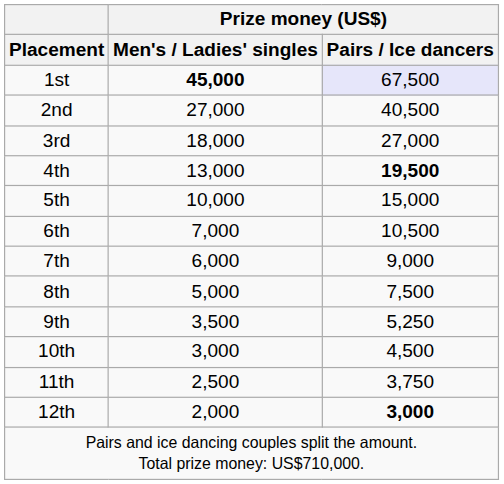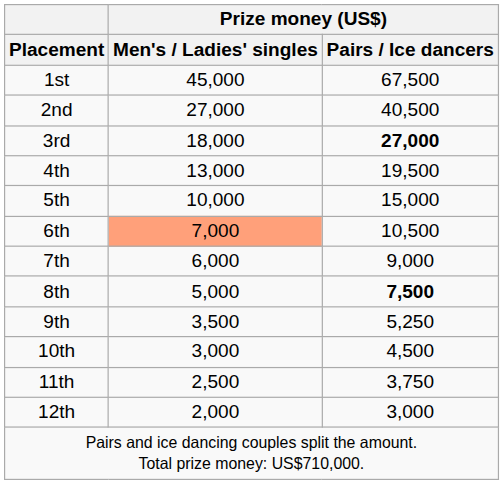(215, 79) bold -> (215, 79) normal
(410, 79) lavender background -> (410, 79) no background
(410, 140) normal -> (410, 140) bold
(410, 170) bold -> (410, 170) normal
(215, 230) no background -> (215, 230) lightsalmon background
(410, 291) normal -> (410, 291) bold
(410, 412) bold -> (410, 412) normal
